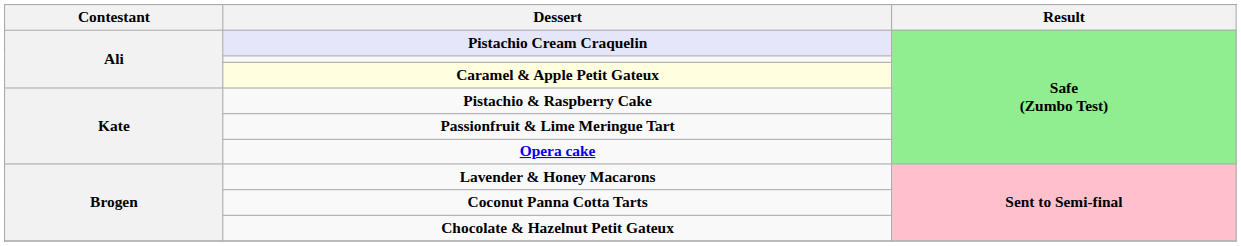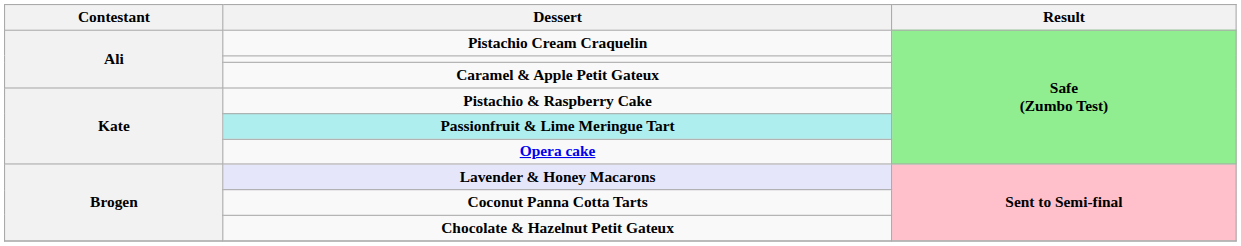(558, 43) lavender background -> (558, 43) no background
(558, 75) lightyellow background -> (558, 75) no background
(558, 126) no background -> (558, 126) paleturquoise background
(558, 177) no background -> (558, 177) lavender background
